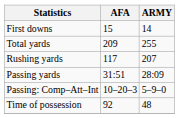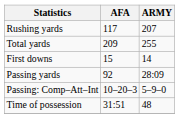rows swapped: (29, 28) <-> (35, 59)
(114, 74) 31:51 -> (108, 74) 92
(108, 105) 92 -> (114, 105) 31:51
